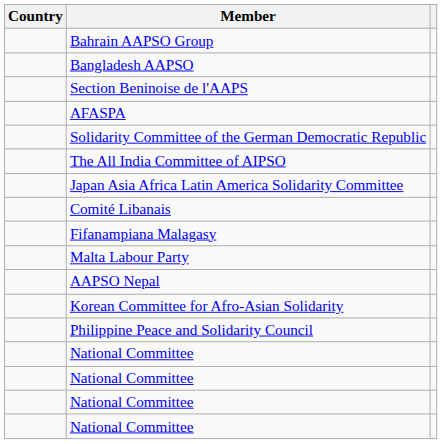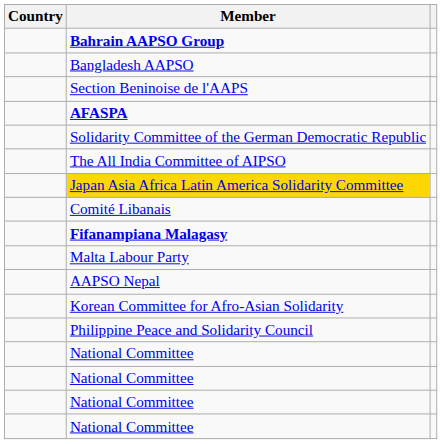(142, 40) normal -> (147, 40) bold
(98, 112) normal -> (99, 112) bold
(237, 185) no background -> (237, 185) gold background
(143, 233) normal -> (149, 233) bold
